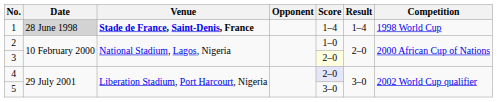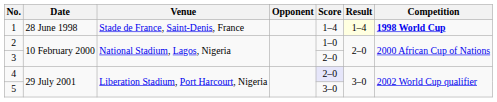(51, 27) lightgrey background -> (51, 27) no background
(177, 27) bold -> (172, 27) normal
(359, 27) no background -> (359, 27) lightyellow background
(409, 27) normal -> (411, 27) bold
(330, 58) lightyellow background -> (330, 58) no background
